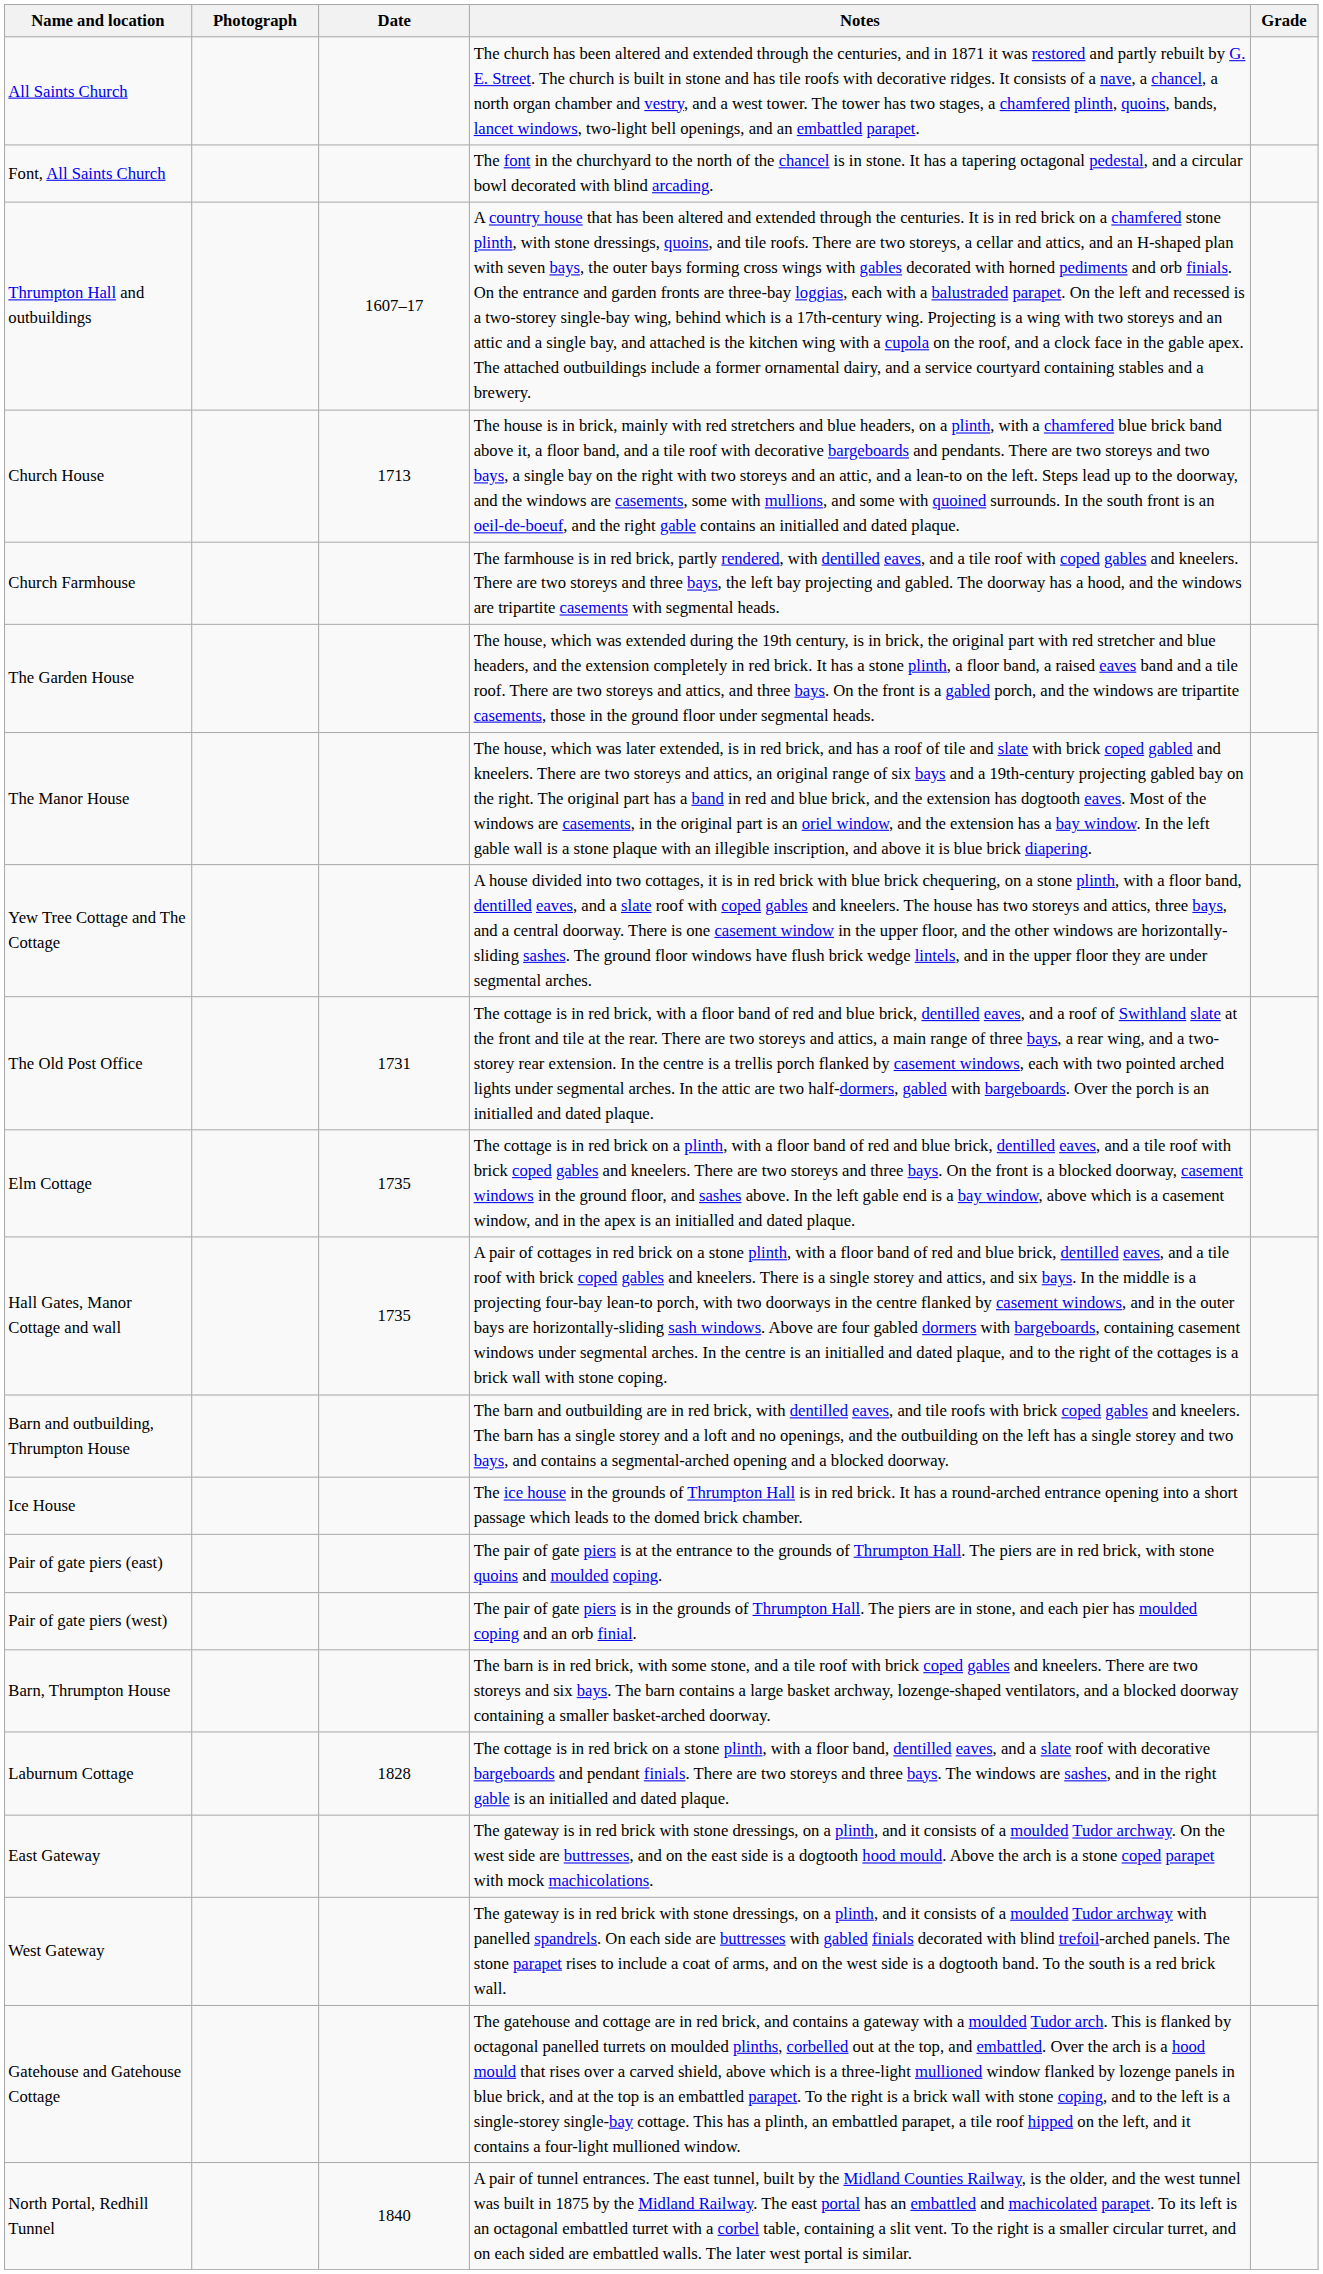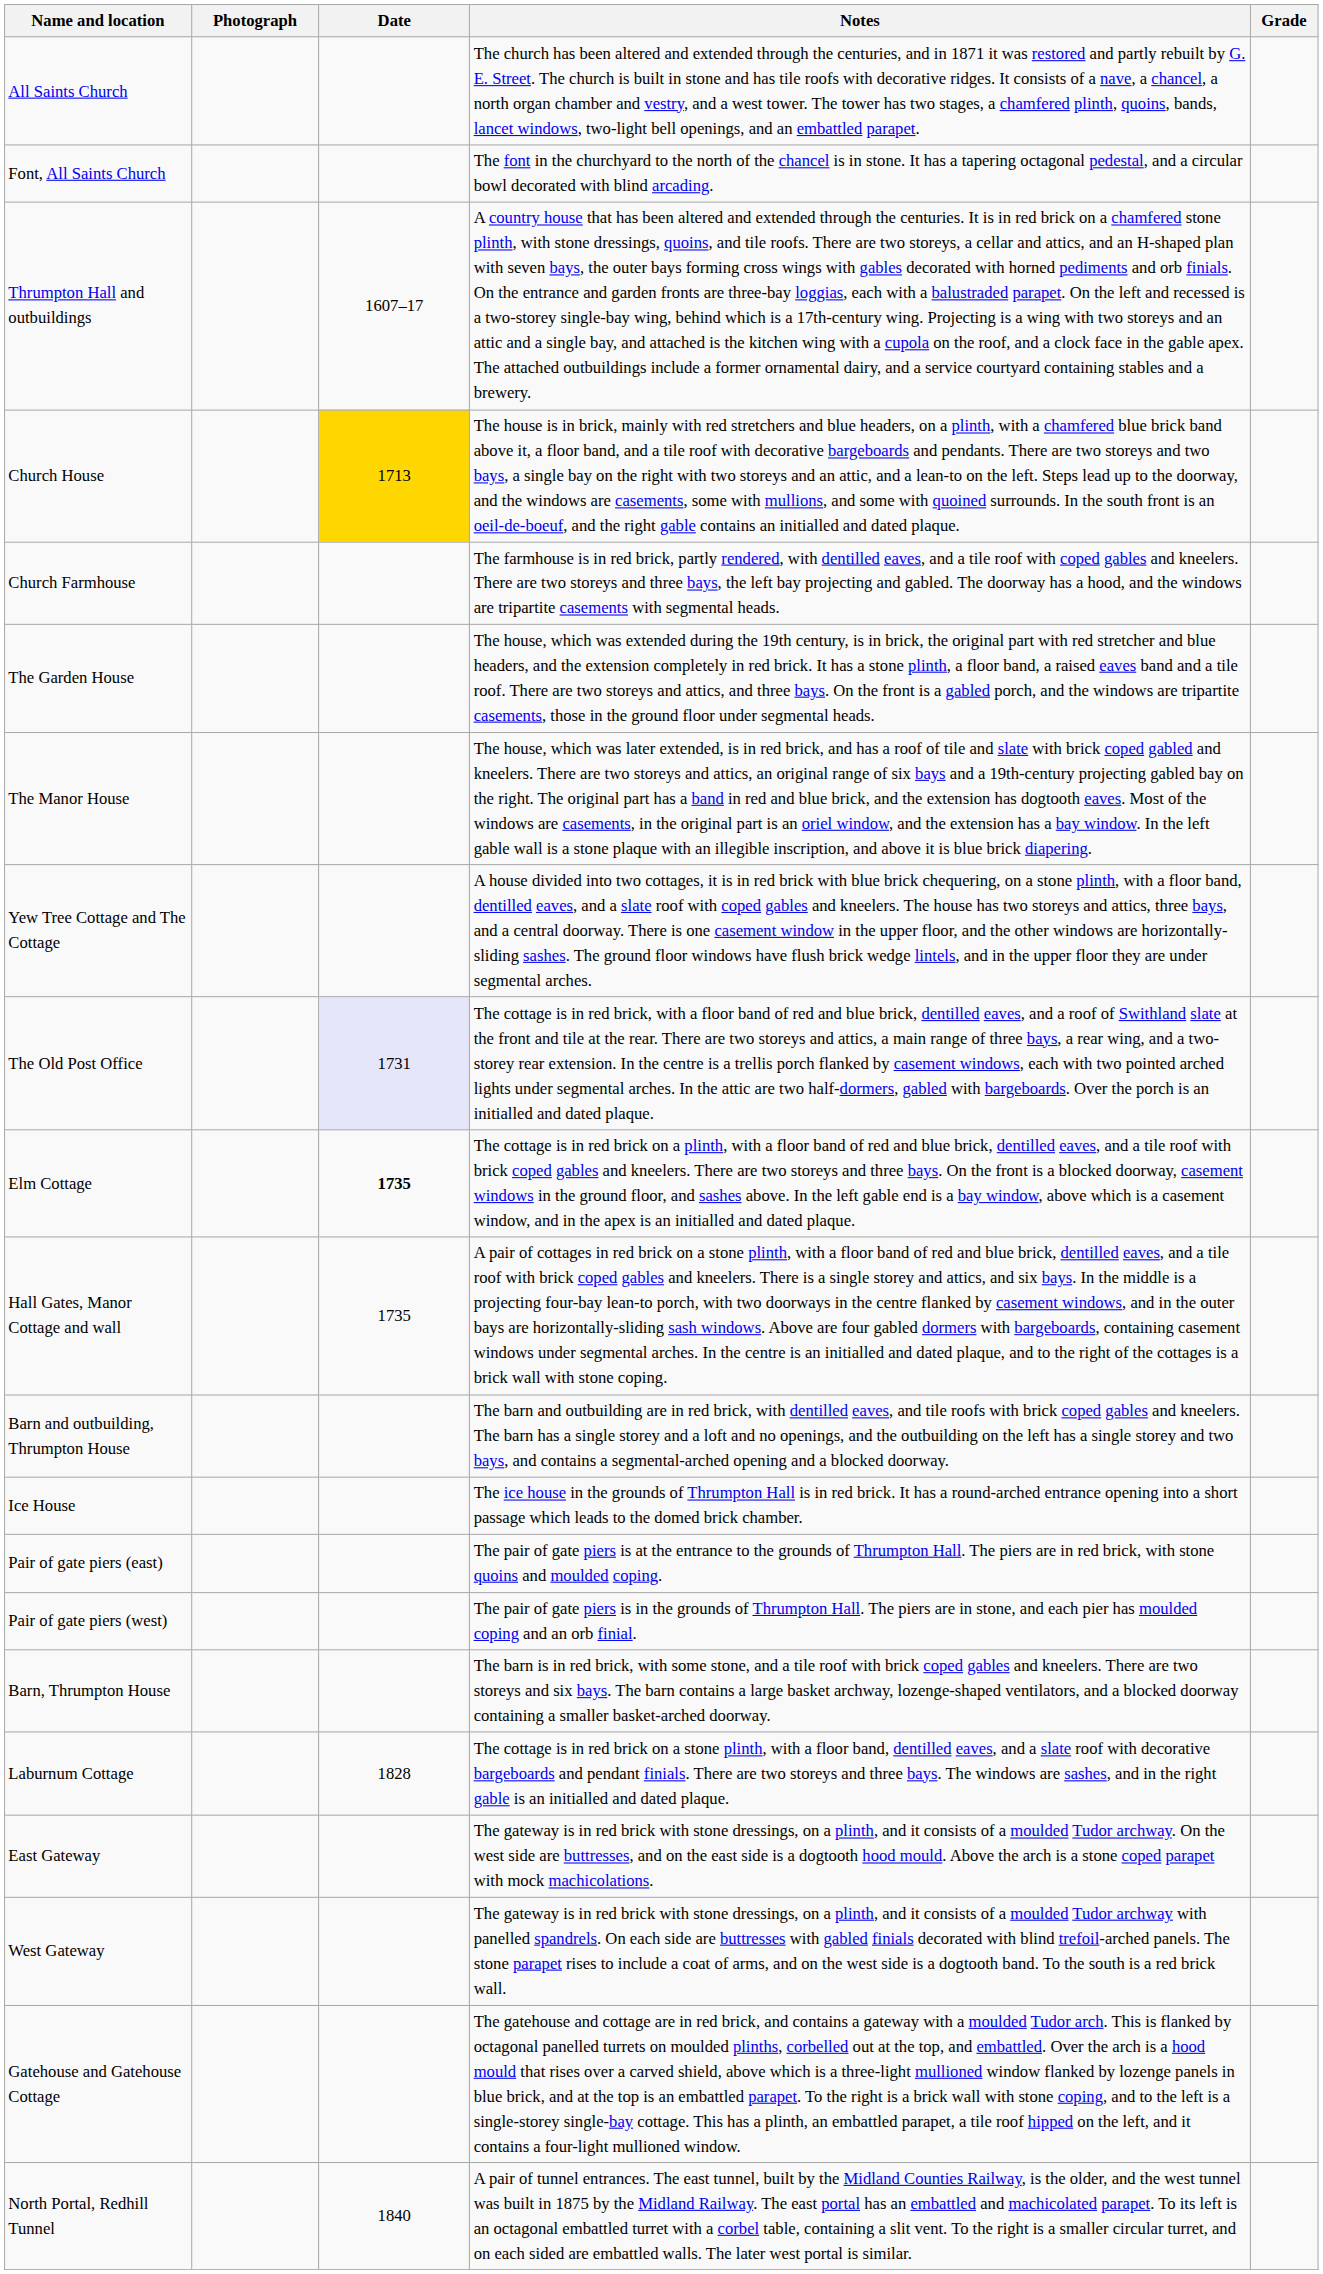(394, 475) no background -> (394, 475) gold background
(394, 1063) no background -> (394, 1063) lavender background
(394, 1183) normal -> (394, 1183) bold
